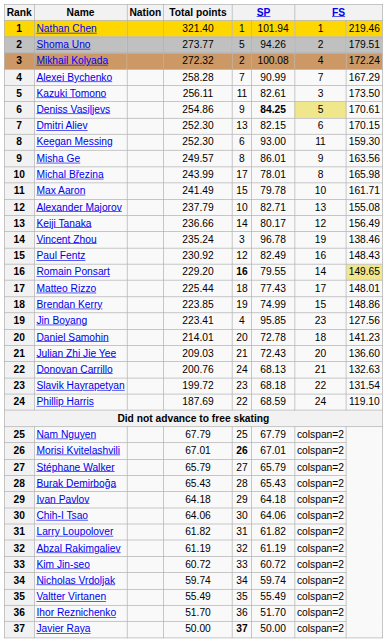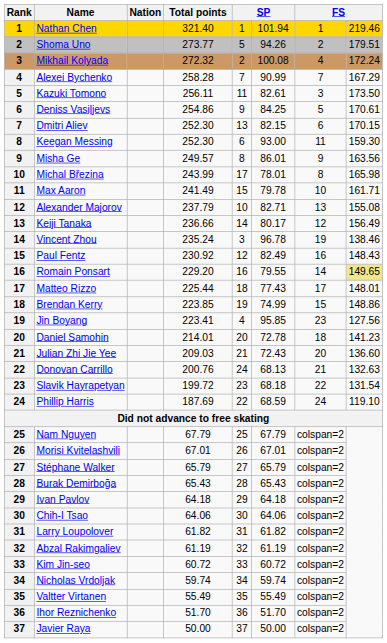(273, 110) bold -> (273, 110) normal
(320, 110) khaki background -> (320, 110) no background
(242, 272) bold -> (242, 272) normal
(242, 451) bold -> (242, 451) normal
(242, 629) bold -> (242, 629) normal
